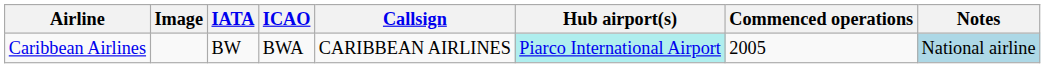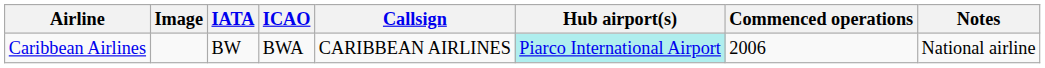(748, 47) 2005 -> (748, 47) 2006
(979, 47) lightblue background -> (979, 47) no background
